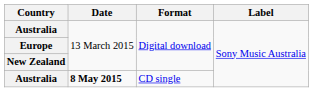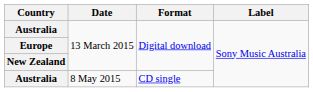(96, 78) bold -> (95, 78) normal
